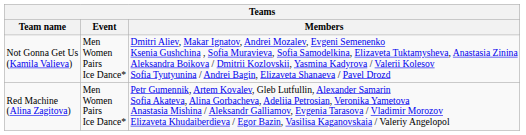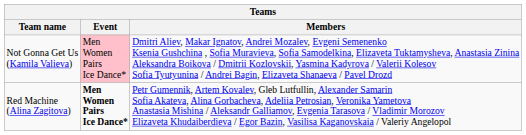(104, 58) no background -> (104, 58) pink background
(104, 106) normal -> (105, 106) bold
